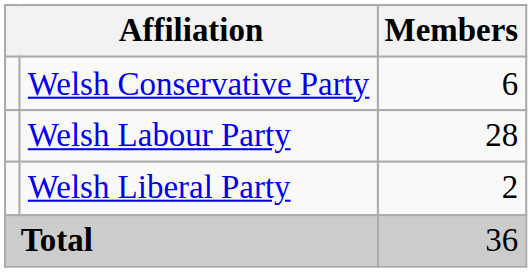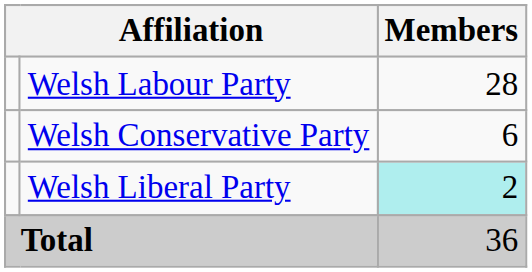rows swapped: (159, 135) <-> (199, 82)
(510, 187) no background -> (510, 187) paleturquoise background
